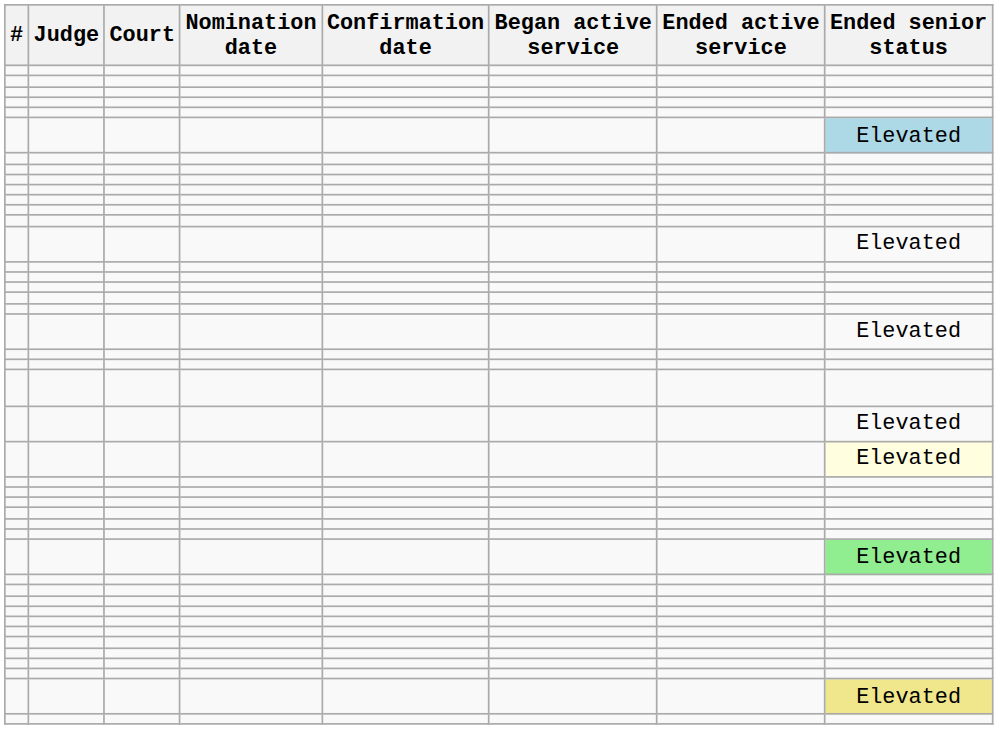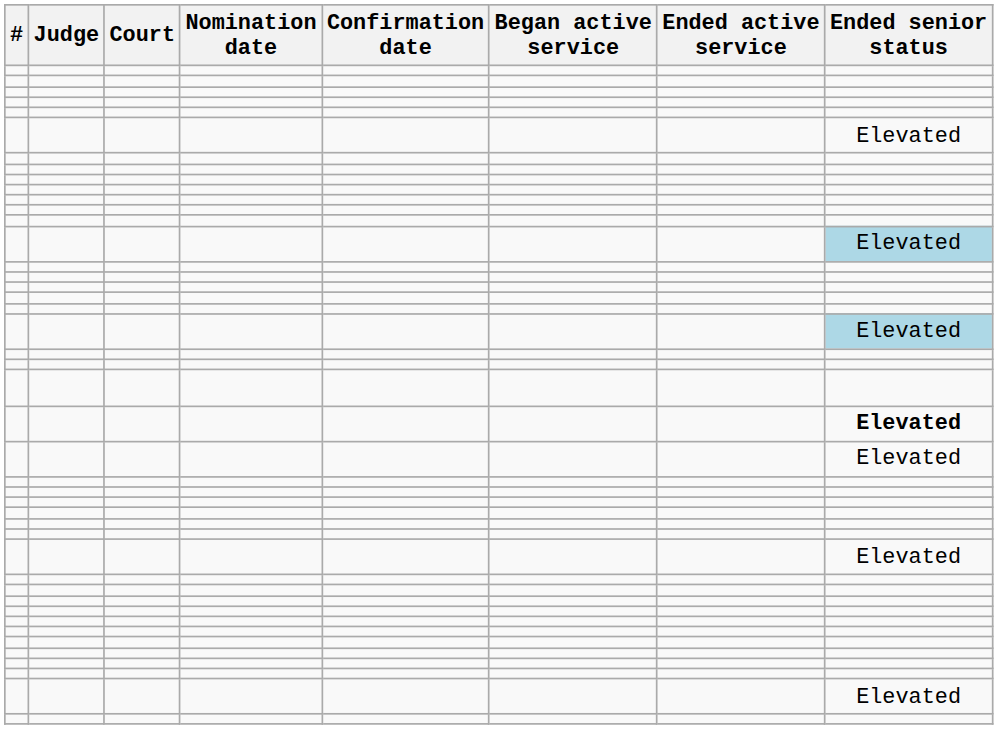(909, 135) lightblue background -> (909, 135) no background
(909, 244) no background -> (909, 244) lightblue background
(909, 331) no background -> (909, 331) lightblue background
(909, 423) normal -> (909, 423) bold
(909, 459) lightyellow background -> (909, 459) no background
(909, 557) lightgreen background -> (909, 557) no background
(909, 696) khaki background -> (909, 696) no background
